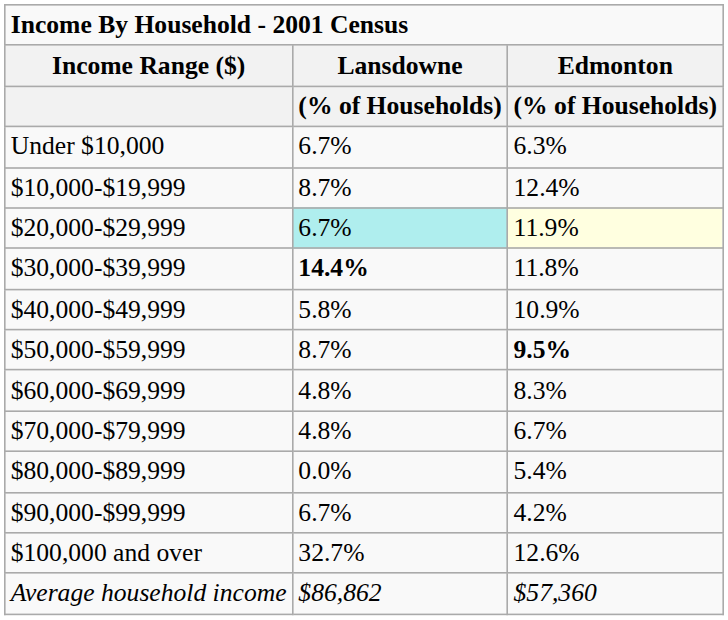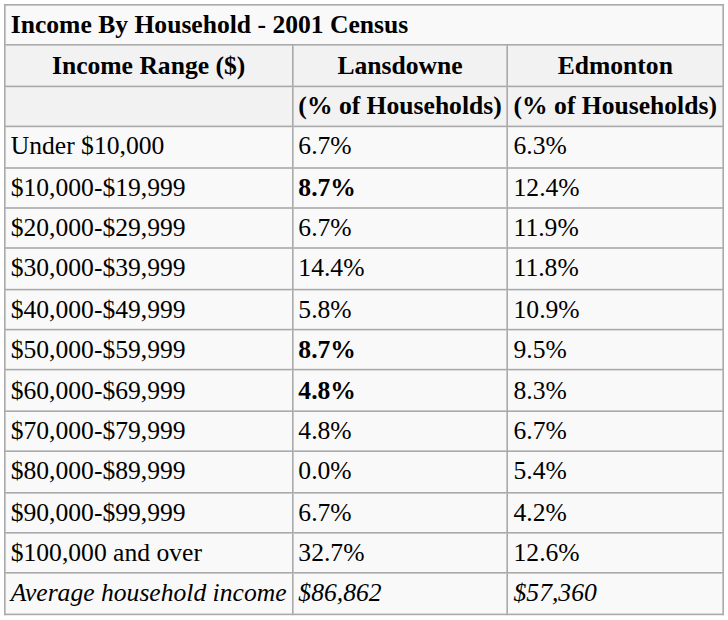(325, 187) normal -> (327, 187) bold
(325, 227) paleturquoise background -> (325, 227) no background
(546, 227) lightyellow background -> (546, 227) no background
(334, 268) bold -> (331, 268) normal
(325, 349) normal -> (327, 349) bold
(542, 349) bold -> (540, 349) normal
(325, 390) normal -> (327, 390) bold
